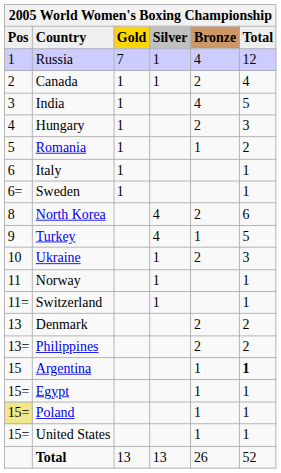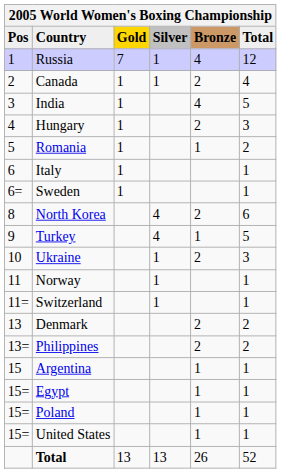(246, 368) bold -> (246, 368) normal
(19, 412) khaki background -> (19, 412) no background
